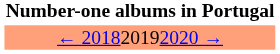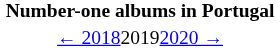(140, 37) lightsalmon background -> (140, 37) no background
